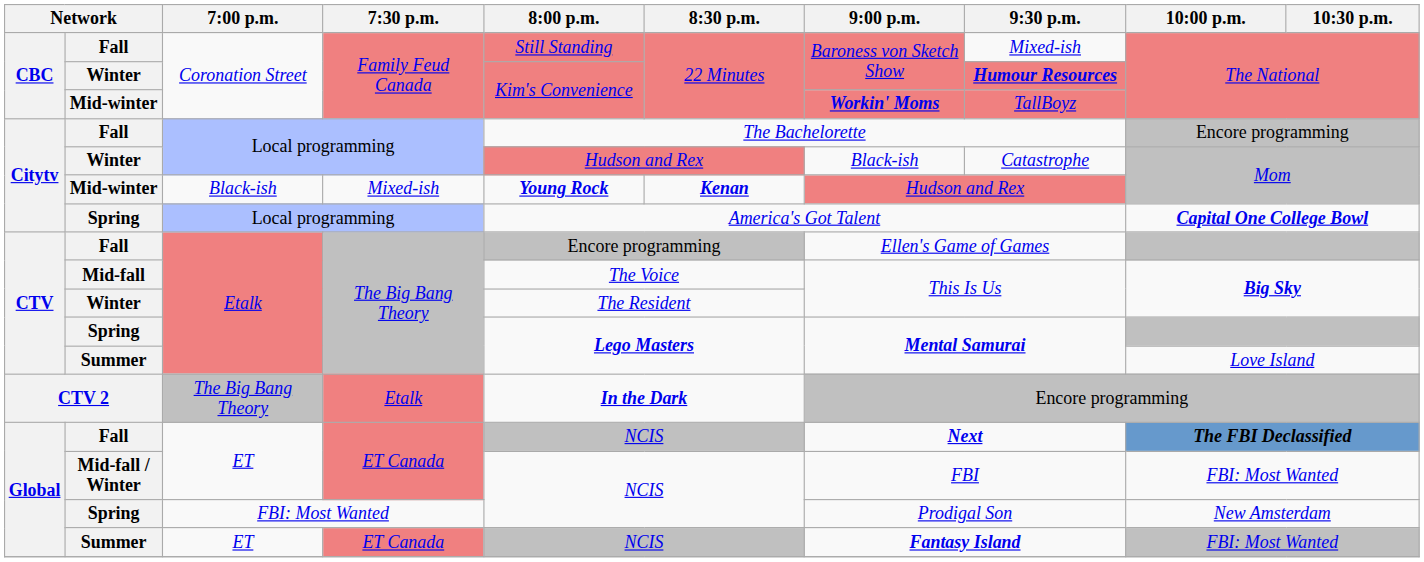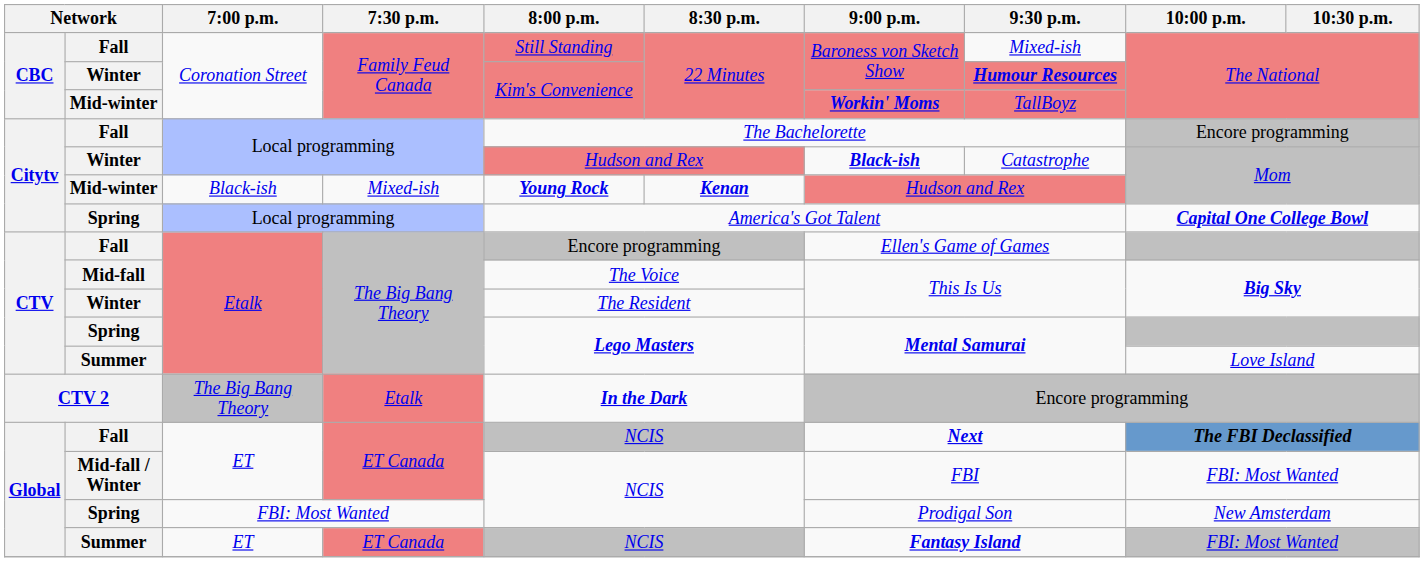(885, 160) normal -> (885, 160) bold
